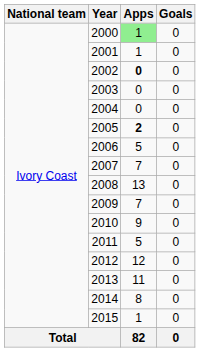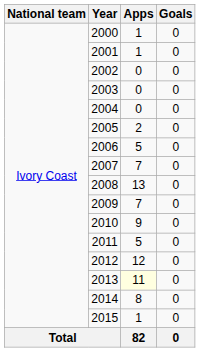(139, 33) lightgreen background -> (139, 33) no background
(139, 71) bold -> (139, 71) normal
(139, 128) bold -> (139, 128) normal
(139, 280) no background -> (139, 280) lightyellow background
